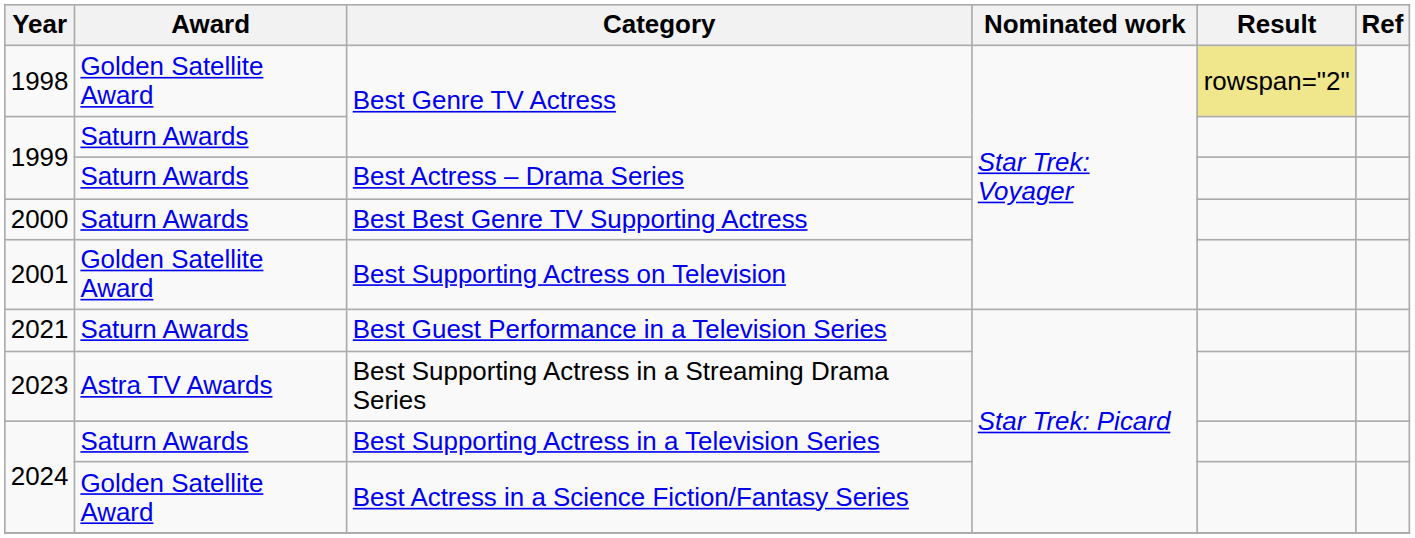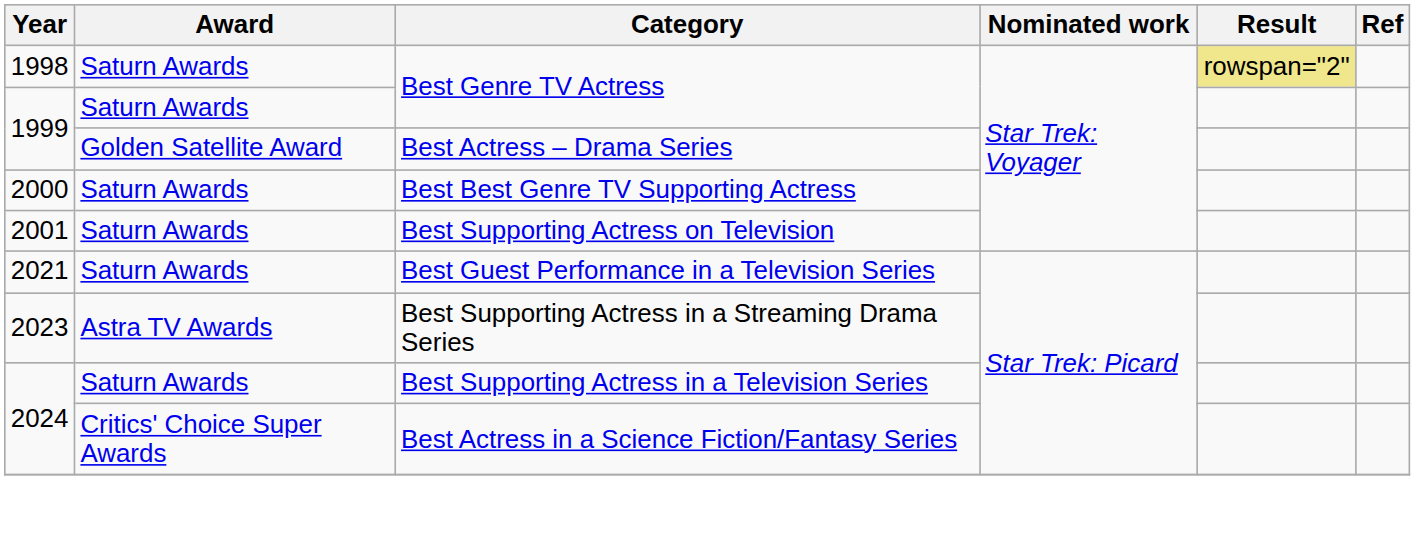(172, 80) Golden Satellite Award -> (164, 66) Saturn Awards
(164, 177) Saturn Awards -> (211, 148) Golden Satellite Award
(172, 274) Golden Satellite Award -> (164, 230) Saturn Awards
(172, 497) Golden Satellite Award -> (201, 438) Critics' Choice Super Awards
